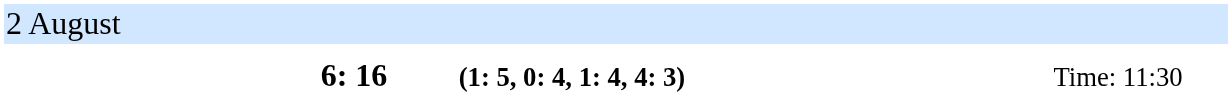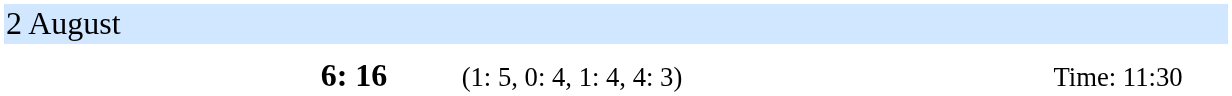(572, 75) bold -> (572, 77) normal
